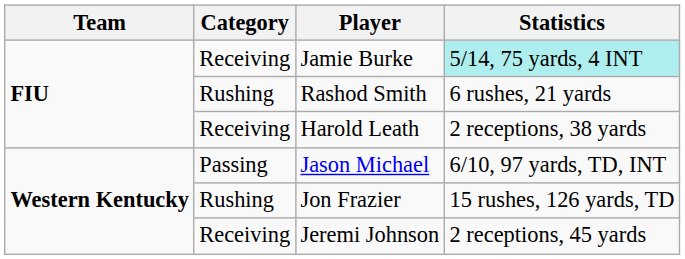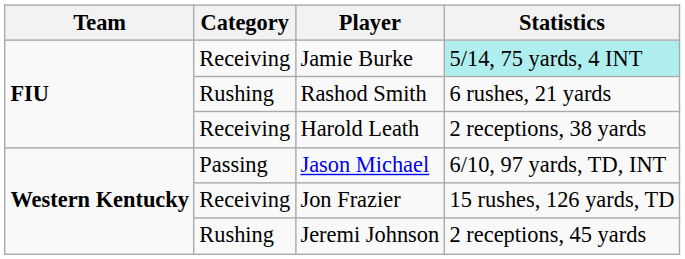(237, 200) Rushing -> (245, 200) Receiving
(245, 235) Receiving -> (237, 235) Rushing
